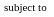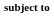(25, 8) normal -> (27, 8) bold
